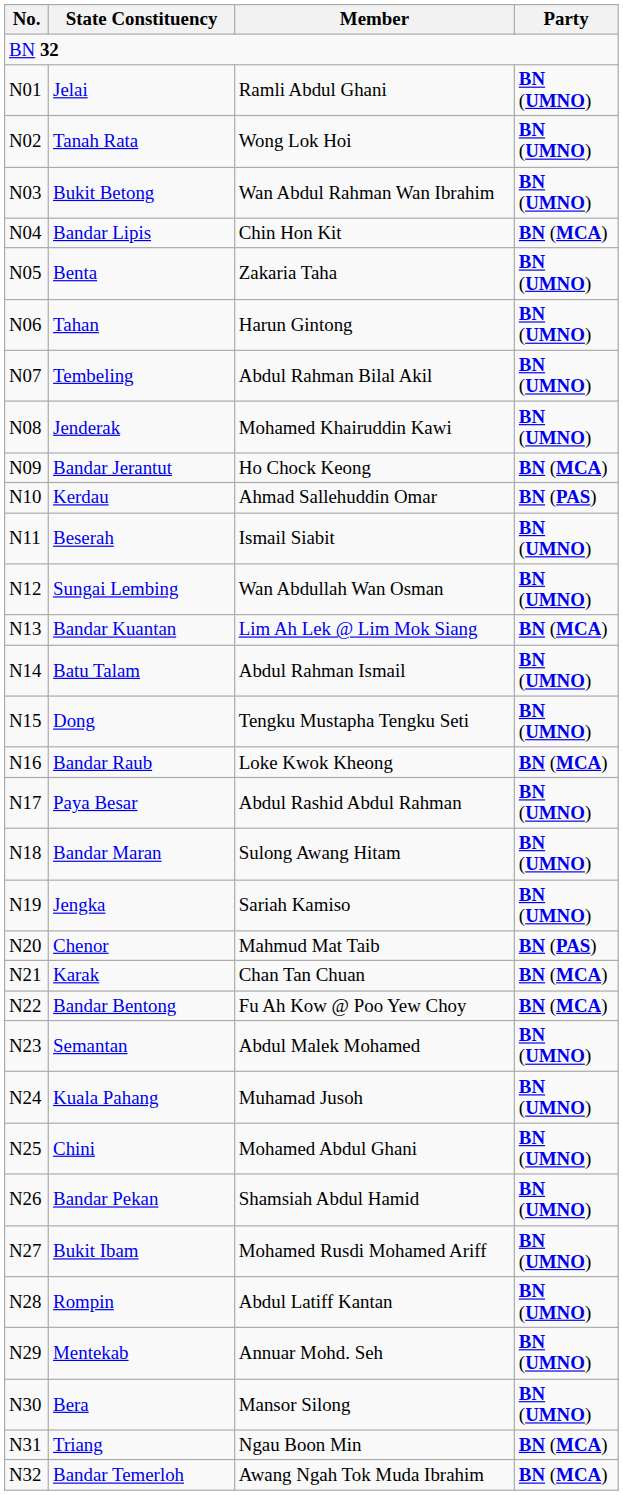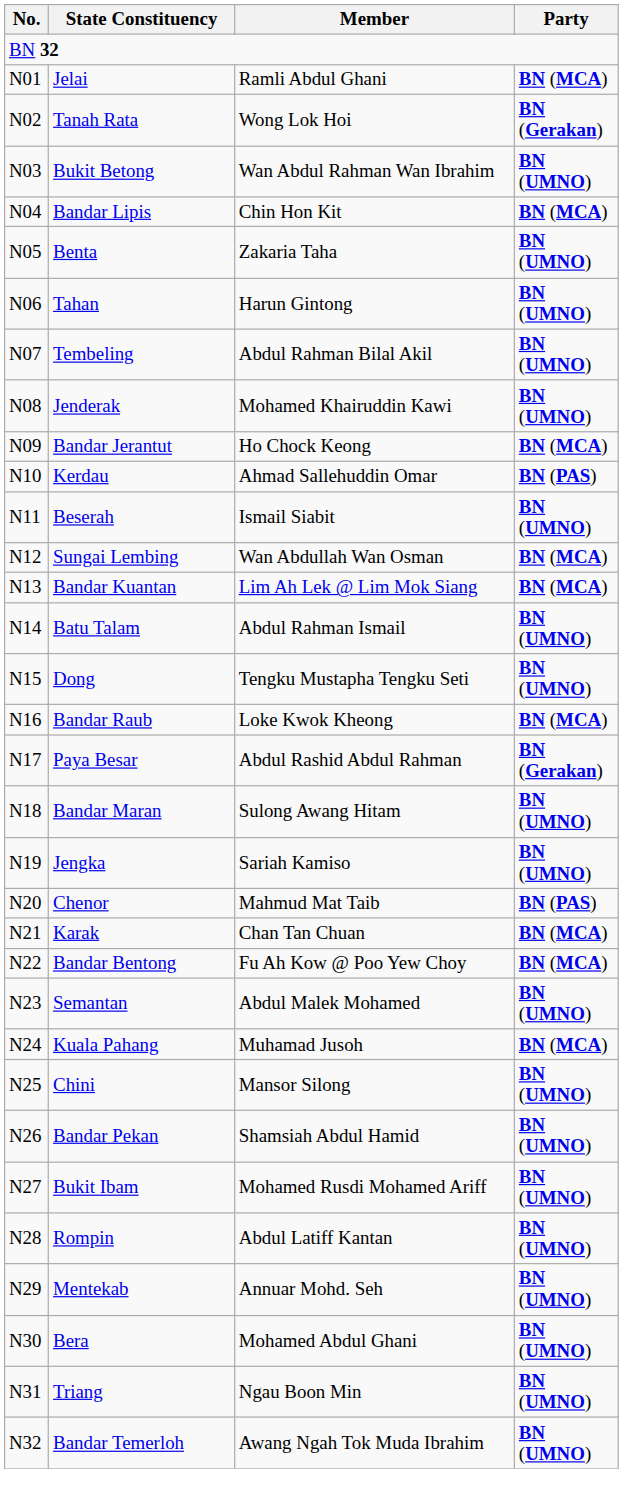(555, 89) BN (UMNO) -> (563, 79) BN (MCA)
(555, 141) BN (UMNO) -> (561, 119) BN (Gerakan)
(555, 589) BN (UMNO) -> (563, 557) BN (MCA)
(555, 802) BN (UMNO) -> (561, 760) BN (Gerakan)
(555, 1097) BN (UMNO) -> (563, 1044) BN (MCA)
(328, 1148) Mohamed Abdul Ghani -> (295, 1084) Mansor Silong
(295, 1404) Mansor Silong -> (328, 1340) Mohamed Abdul Ghani
(563, 1444) BN (MCA) -> (555, 1391) BN (UMNO)
(563, 1474) BN (MCA) -> (555, 1442) BN (UMNO)
